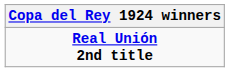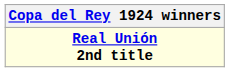(115, 47) no background -> (115, 47) lightyellow background
